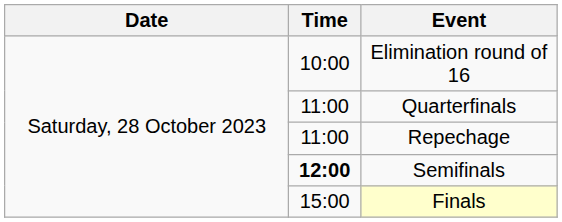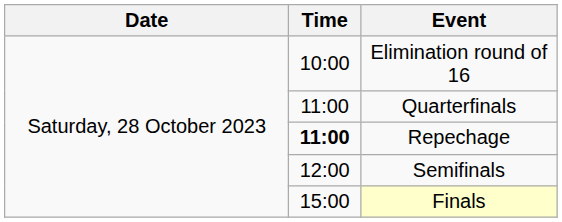(325, 138) normal -> (325, 138) bold
(325, 169) bold -> (325, 169) normal
